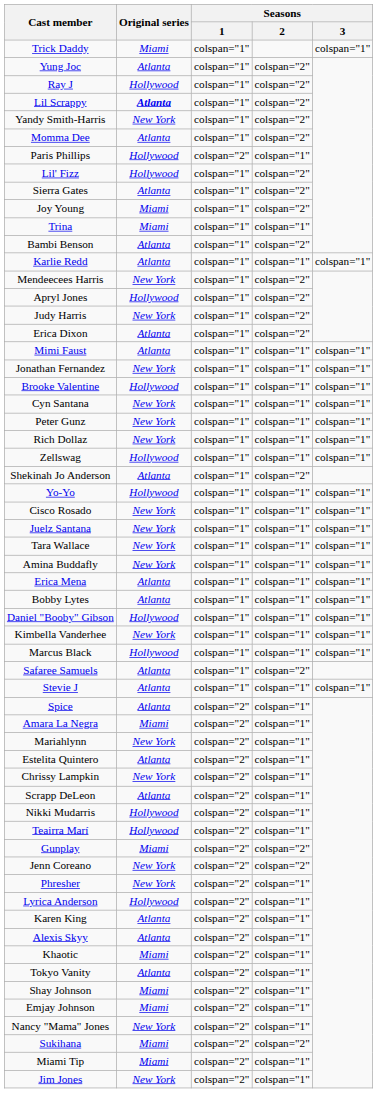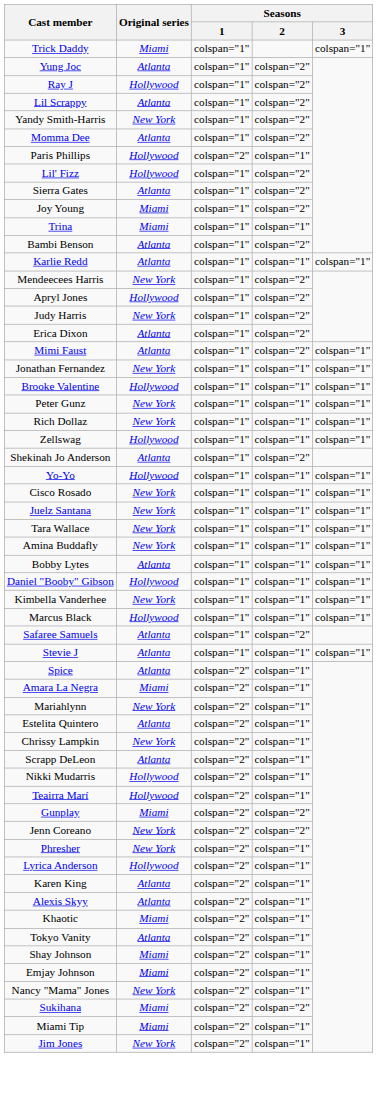(154, 102) bold -> (154, 102) normal
(282, 350) colspan="1" -> (282, 350) colspan="2"
- row: (60, 404)
- row: (60, 581)
